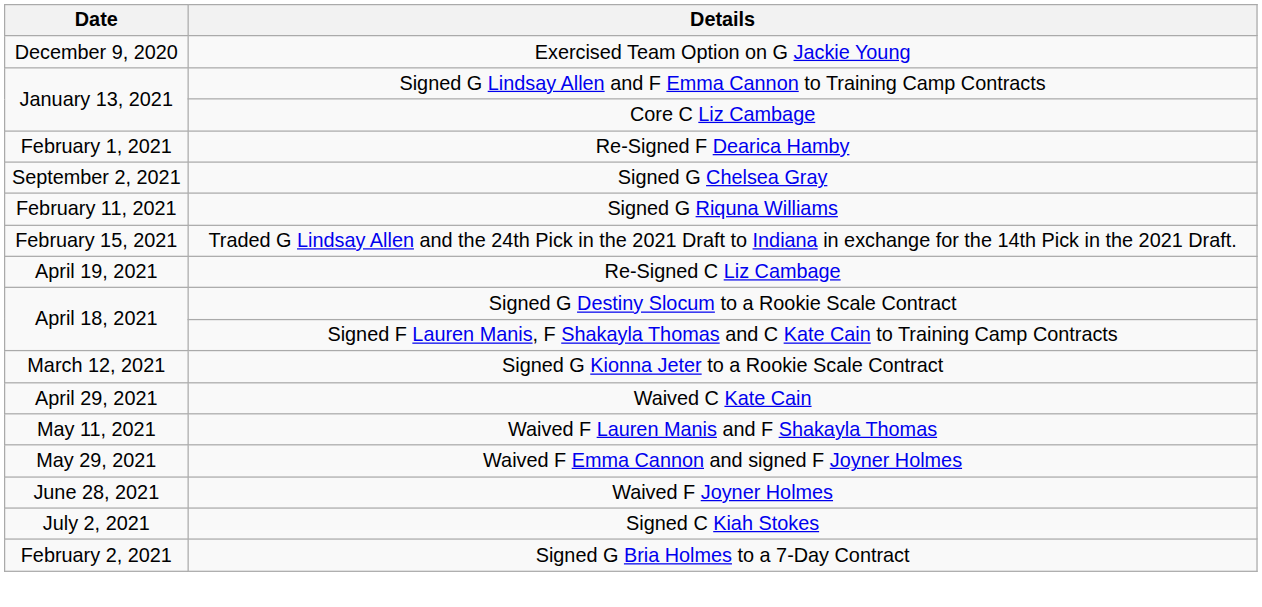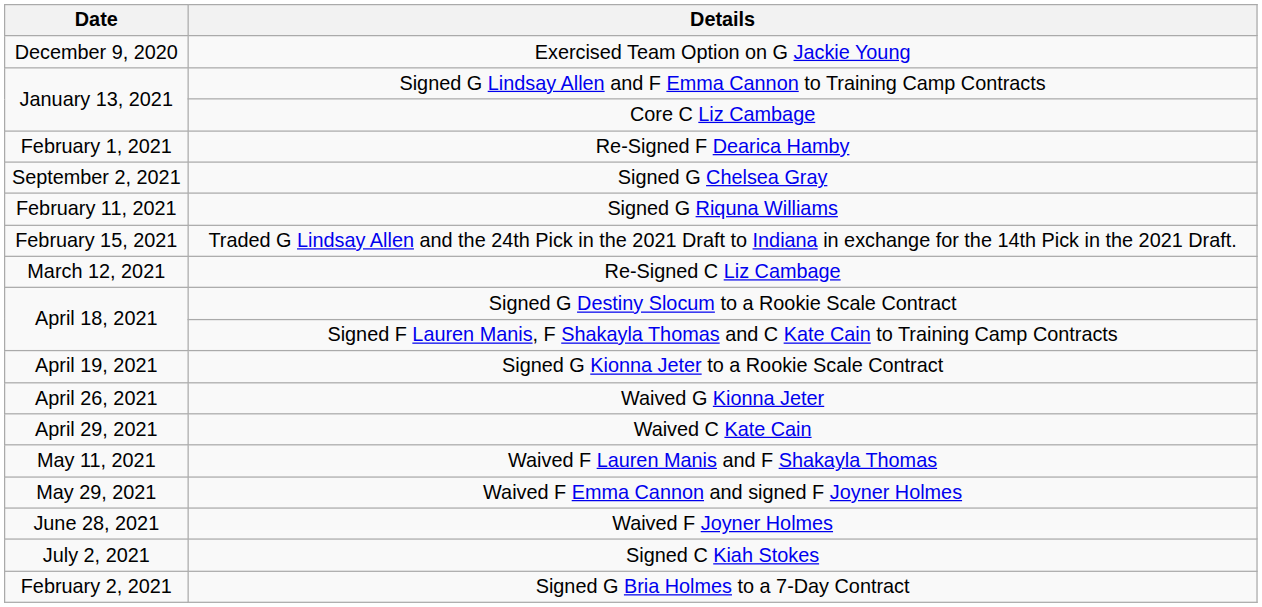(96, 271) April 19, 2021 -> (96, 271) March 12, 2021
(96, 366) March 12, 2021 -> (96, 366) April 19, 2021
+ row: (723, 397)
